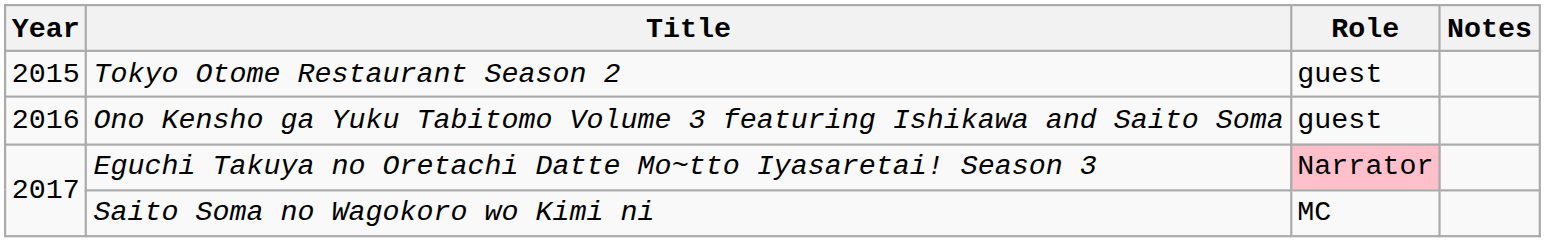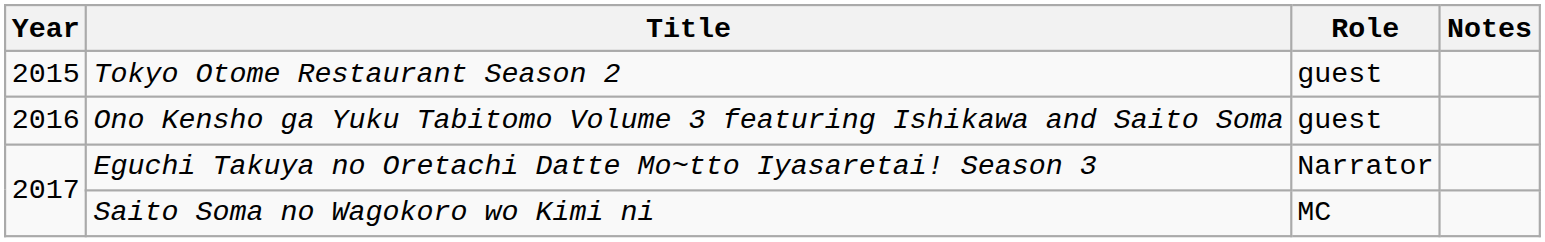(1365, 167) pink background -> (1365, 167) no background
